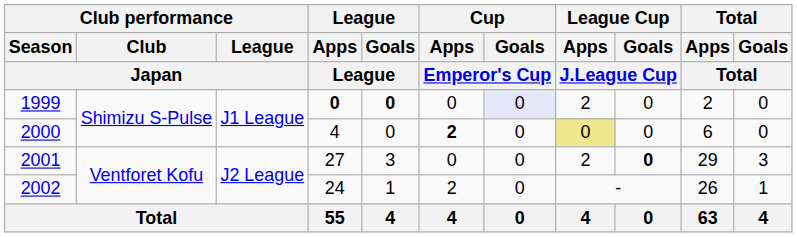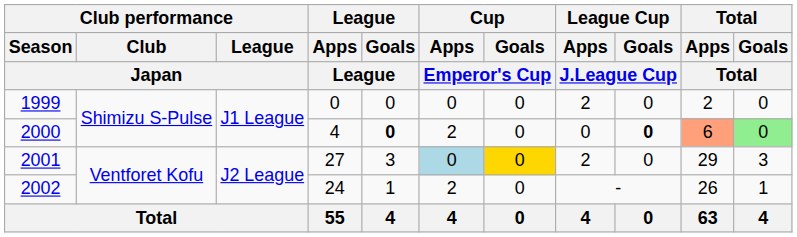(335, 103) bold -> (335, 103) normal
(390, 103) bold -> (390, 103) normal
(520, 103) lavender background -> (520, 103) no background
(390, 132) normal -> (390, 132) bold
(452, 132) bold -> (452, 132) normal
(585, 132) khaki background -> (585, 132) no background
(648, 132) normal -> (648, 132) bold
(708, 132) no background -> (708, 132) lightsalmon background
(763, 132) no background -> (763, 132) lightgreen background
(452, 160) no background -> (452, 160) lightblue background
(520, 160) no background -> (520, 160) gold background
(648, 160) bold -> (648, 160) normal
